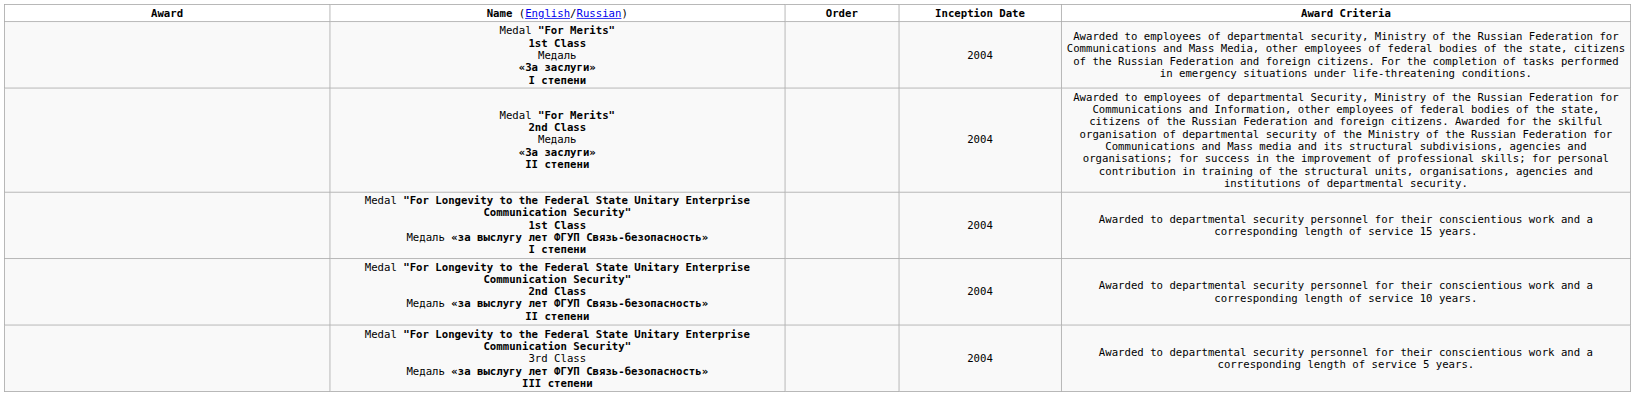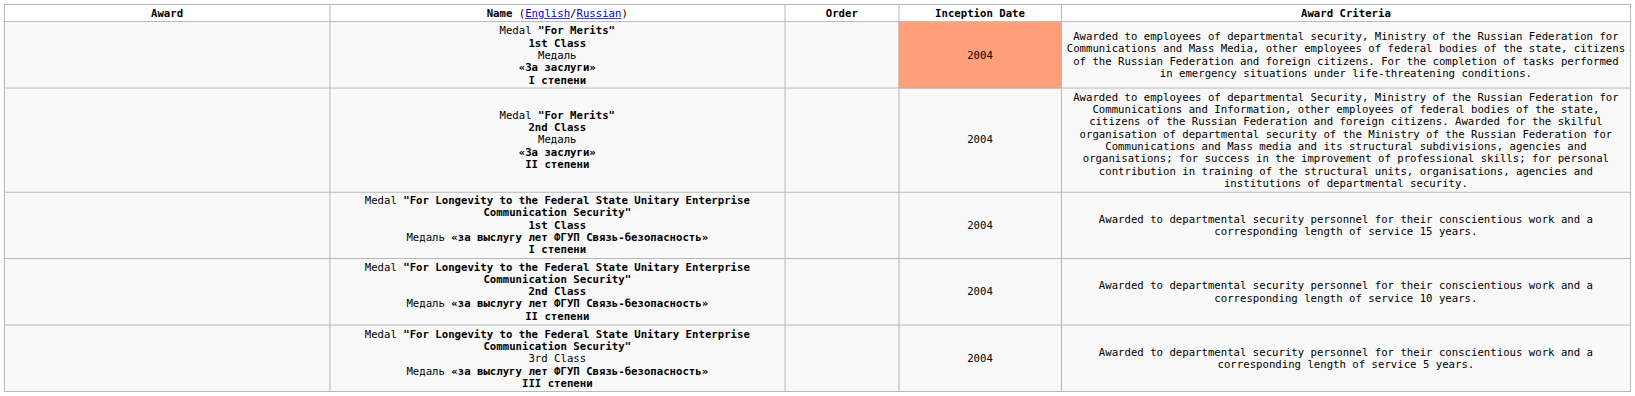(980, 55) no background -> (980, 55) lightsalmon background
